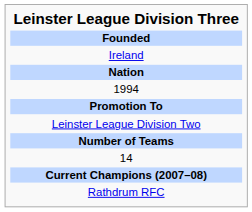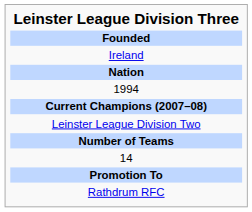(126, 107) Promotion To -> (126, 107) Current Champions (2007–08)
(126, 175) Current Champions (2007–08) -> (126, 175) Promotion To
